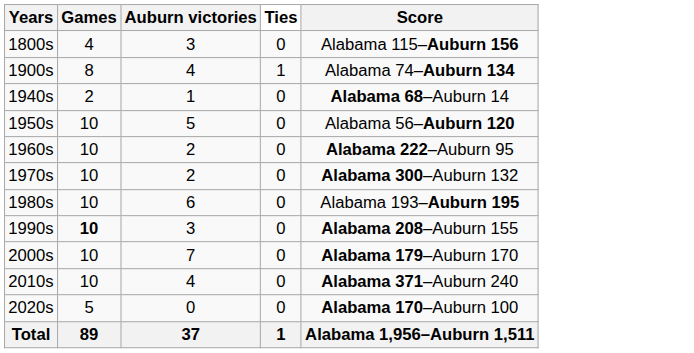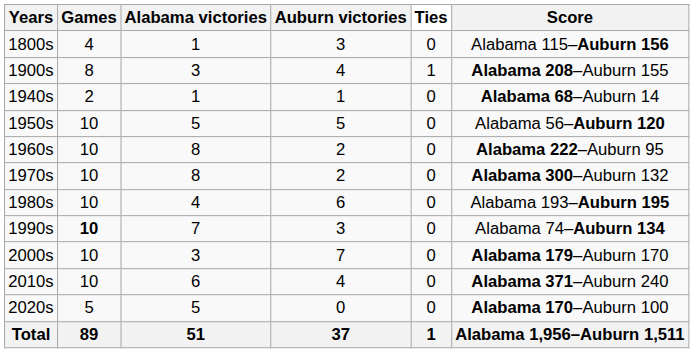+ column: (196, 17)
(420, 70) Alabama 74–Auburn 134 -> (570, 70) Alabama 208–Auburn 155
(420, 228) Alabama 208–Auburn 155 -> (570, 228) Alabama 74–Auburn 134
